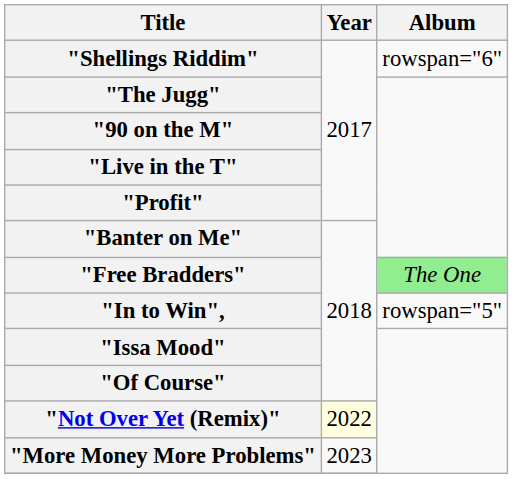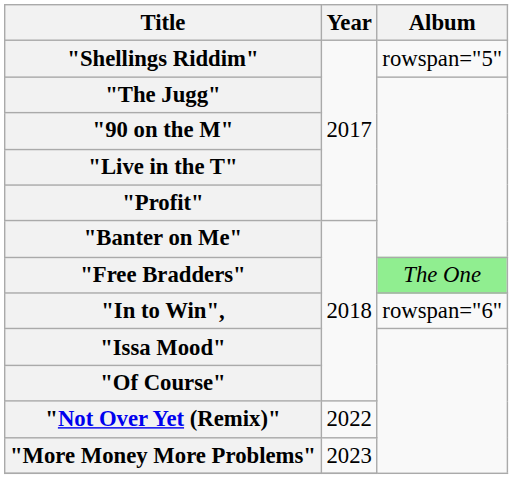(442, 58) rowspan="6" -> (442, 58) rowspan="5"
(442, 310) rowspan="5" -> (442, 310) rowspan="6"
(349, 418) lightyellow background -> (349, 418) no background
